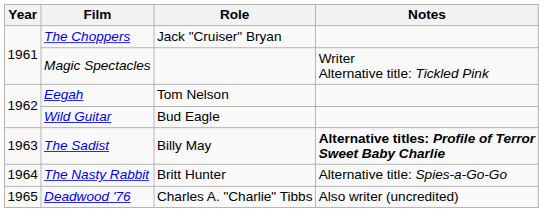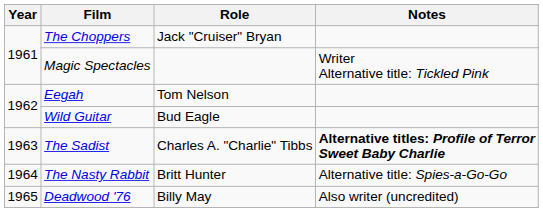(184, 146) Billy May -> (235, 146) Charles A. "Charlie" Tibbs
(235, 196) Charles A. "Charlie" Tibbs -> (184, 196) Billy May
